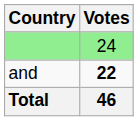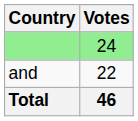(107, 73) bold -> (107, 73) normal
